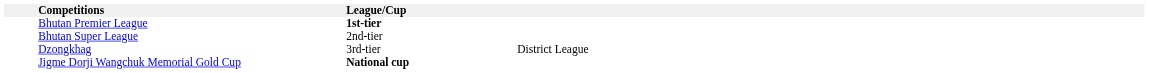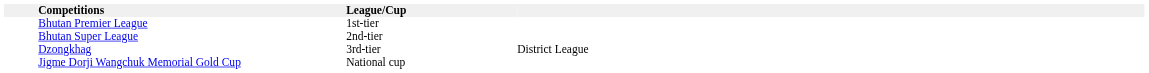(364, 23) bold -> (362, 23) normal
(378, 62) bold -> (376, 62) normal
